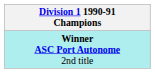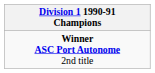(77, 49) paleturquoise background -> (77, 49) no background
